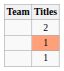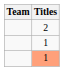(46, 43) lightsalmon background -> (46, 43) no background
(46, 58) no background -> (46, 58) lightsalmon background
